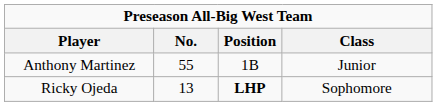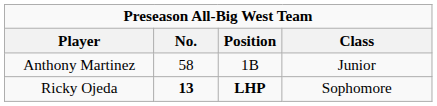(186, 64) 55 -> (186, 64) 58
(186, 88) normal -> (186, 88) bold
